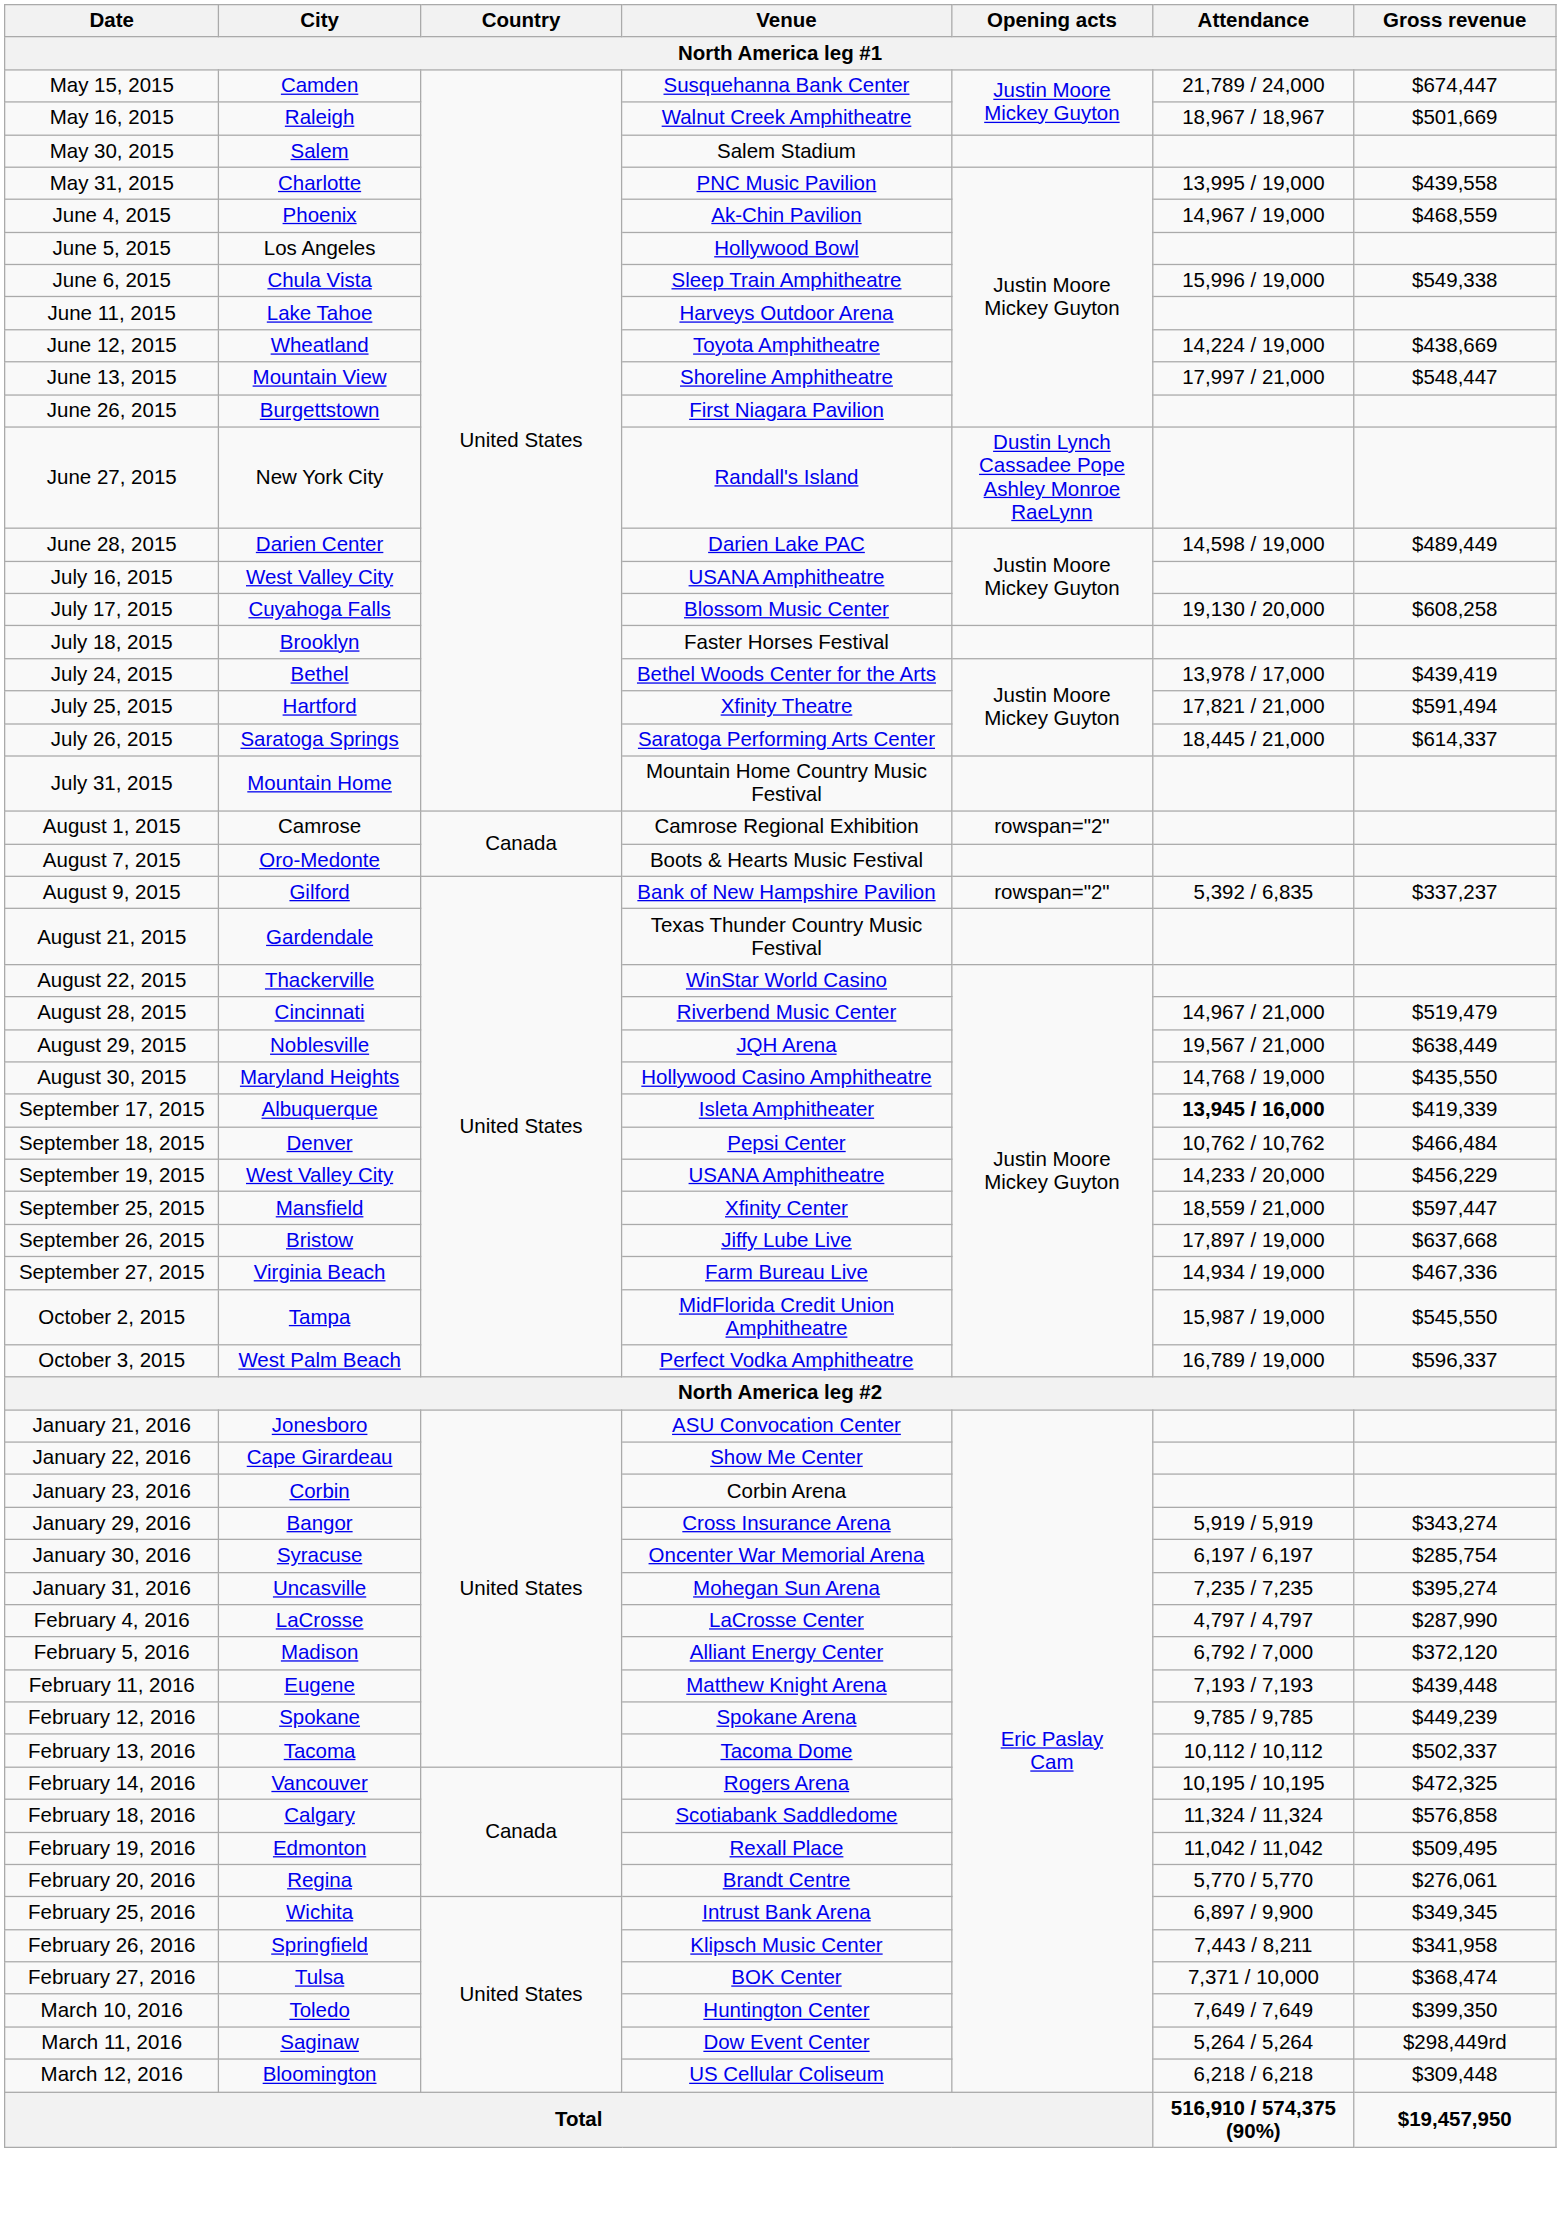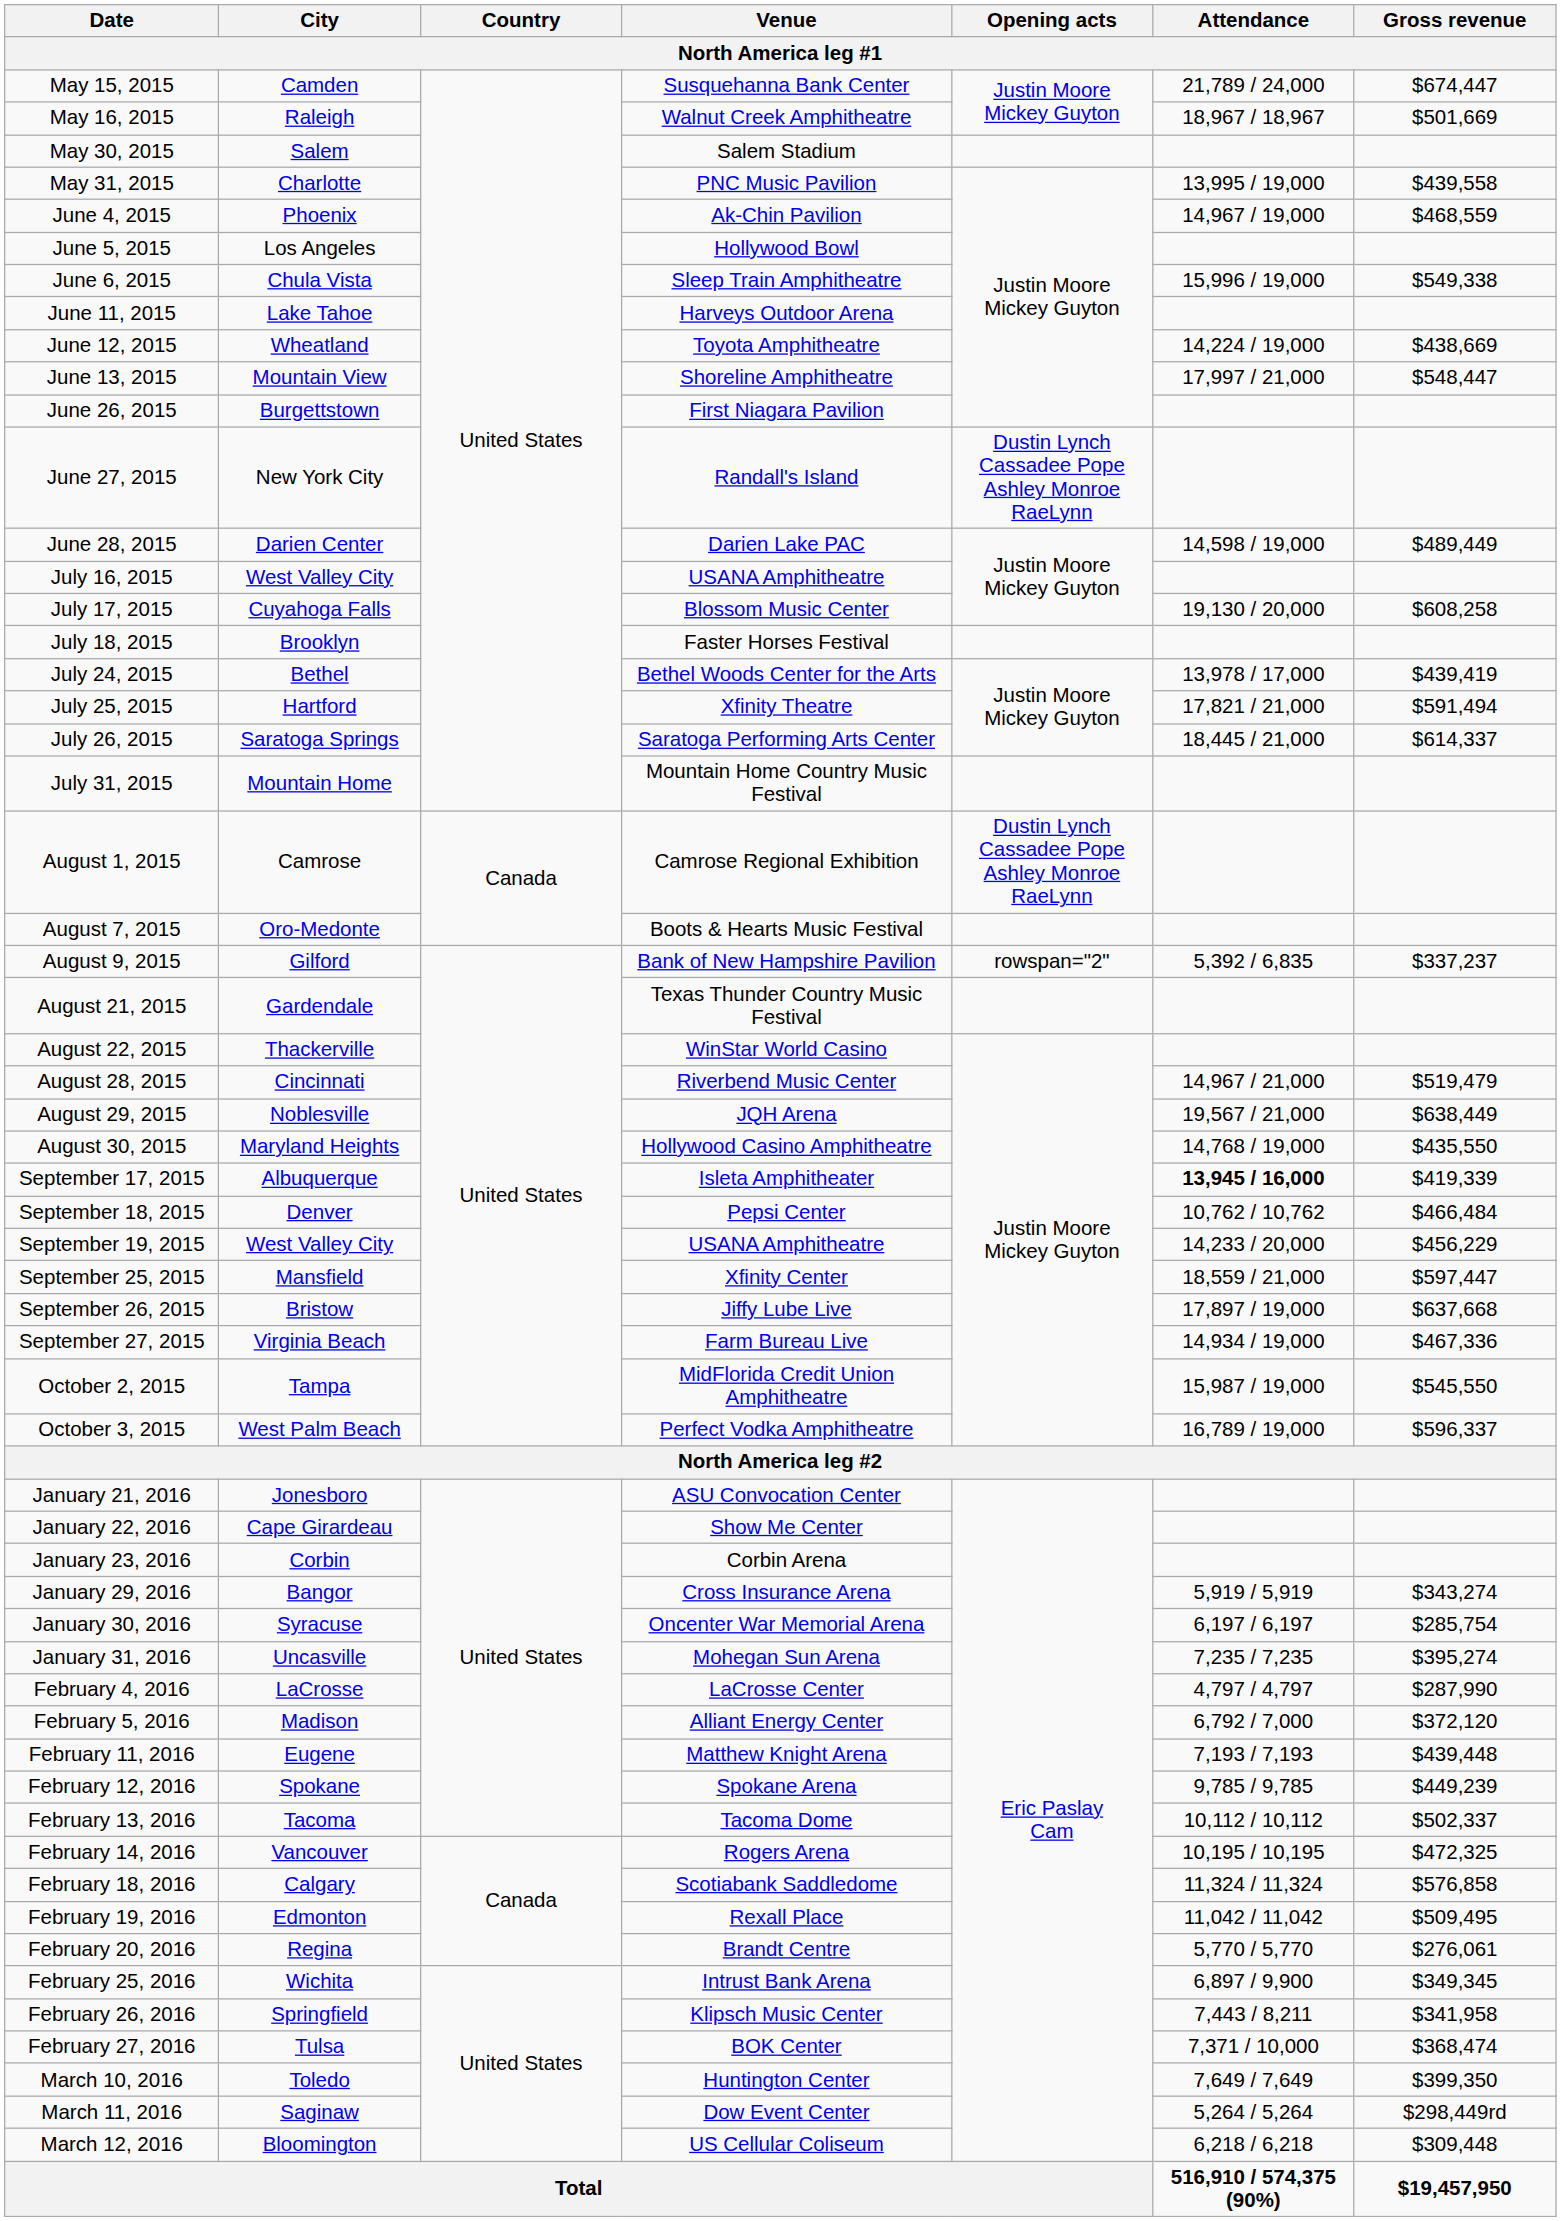(1052, 827) rowspan="2" -> (1052, 862) Dustin Lynch Cassadee Pope Ashley Monroe RaeLynn
